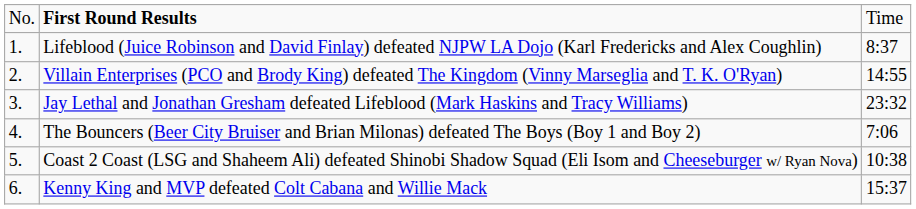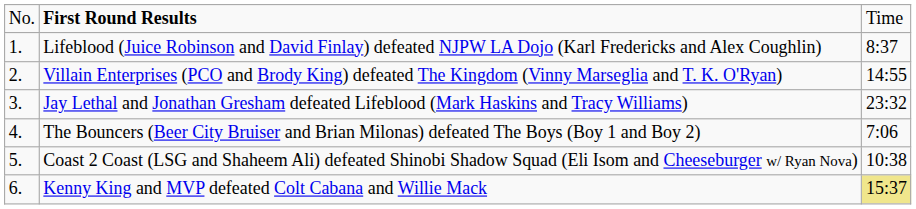(886, 189) no background -> (886, 189) khaki background
